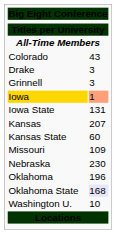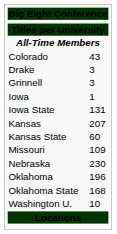(19, 97) gold background -> (19, 97) no background
(92, 97) lightsalmon background -> (92, 97) no background
(97, 190) lavender background -> (97, 190) no background
